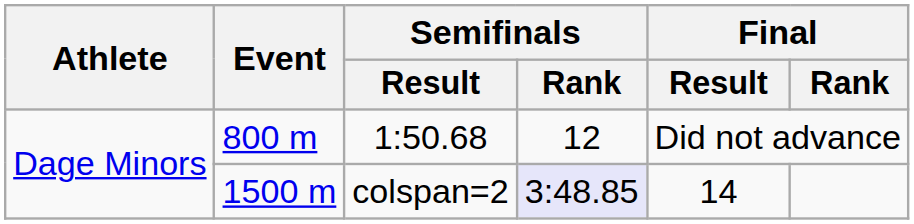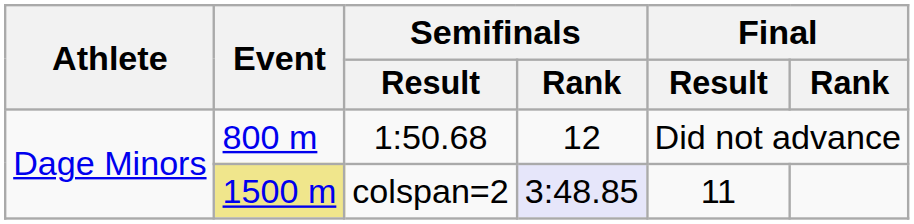(279, 191) no background -> (279, 191) khaki background
(718, 191) 14 -> (718, 191) 11
